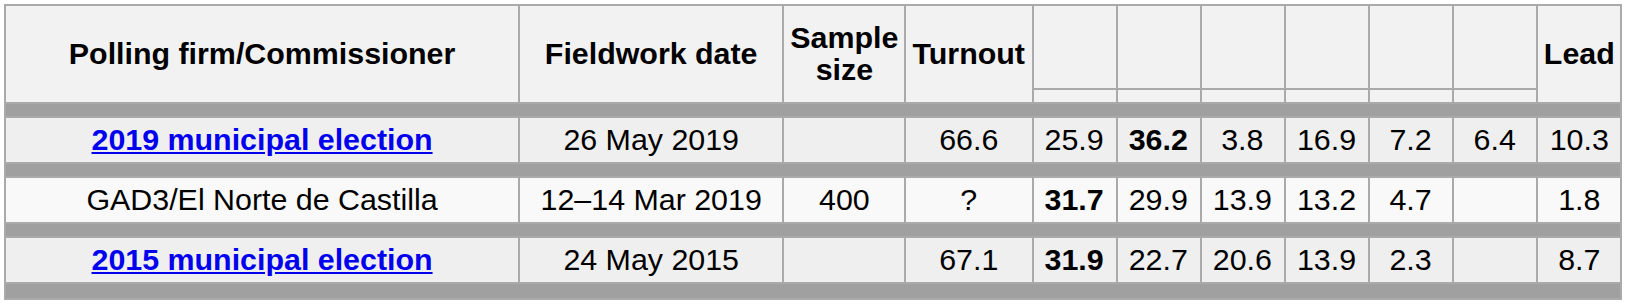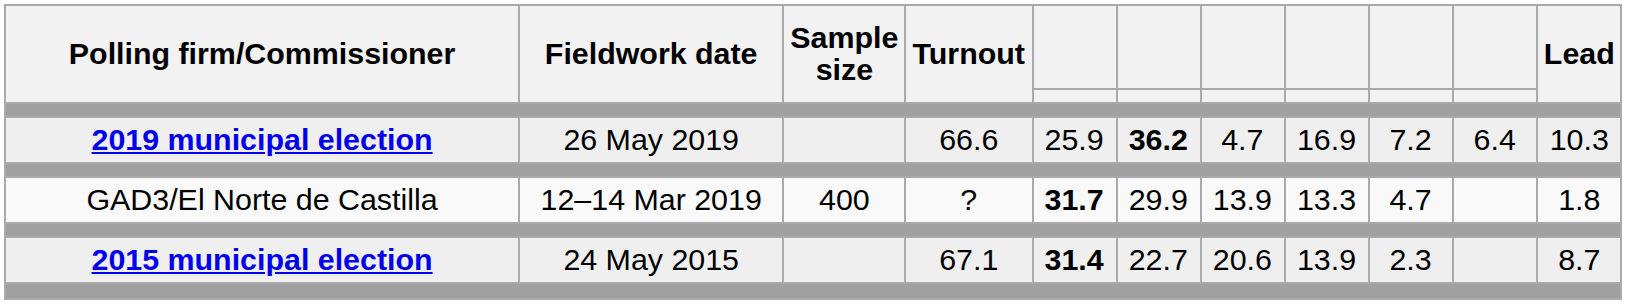(1242, 140) 3.8 -> (1242, 140) 4.7
(1326, 200) 13.2 -> (1326, 200) 13.3
(1074, 260) 31.9 -> (1074, 260) 31.4
